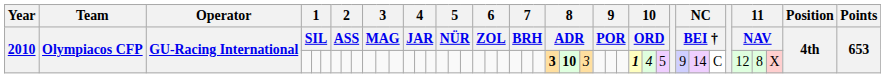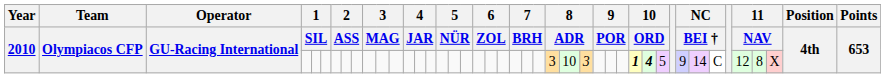(552, 61) bold -> (552, 61) normal
(569, 61) bold -> (569, 61) normal
(649, 61) normal -> (649, 61) bold
